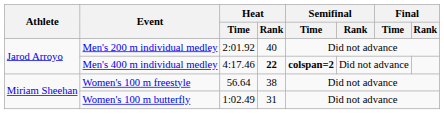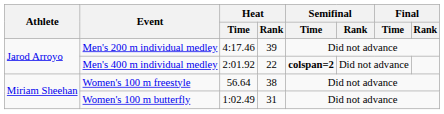(239, 47) 2:01.92 -> (239, 47) 4:17.46
(272, 47) 40 -> (272, 47) 39
(239, 65) 4:17.46 -> (239, 65) 2:01.92
(272, 65) bold -> (272, 65) normal
